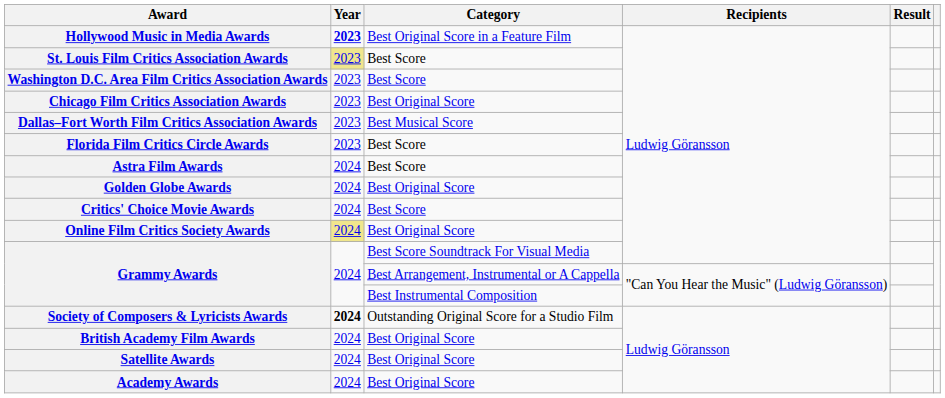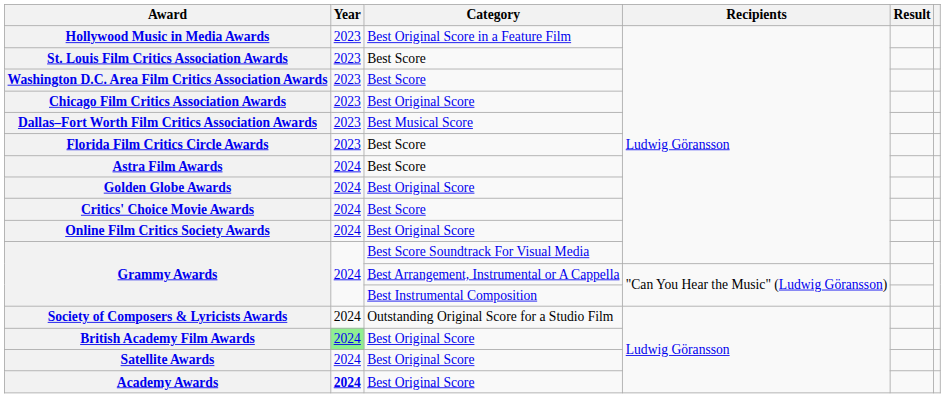(347, 36) bold -> (347, 36) normal
(347, 58) khaki background -> (347, 58) no background
(347, 230) khaki background -> (347, 230) no background
(347, 317) bold -> (347, 317) normal
(347, 338) no background -> (347, 338) lightgreen background
(347, 381) normal -> (347, 381) bold
